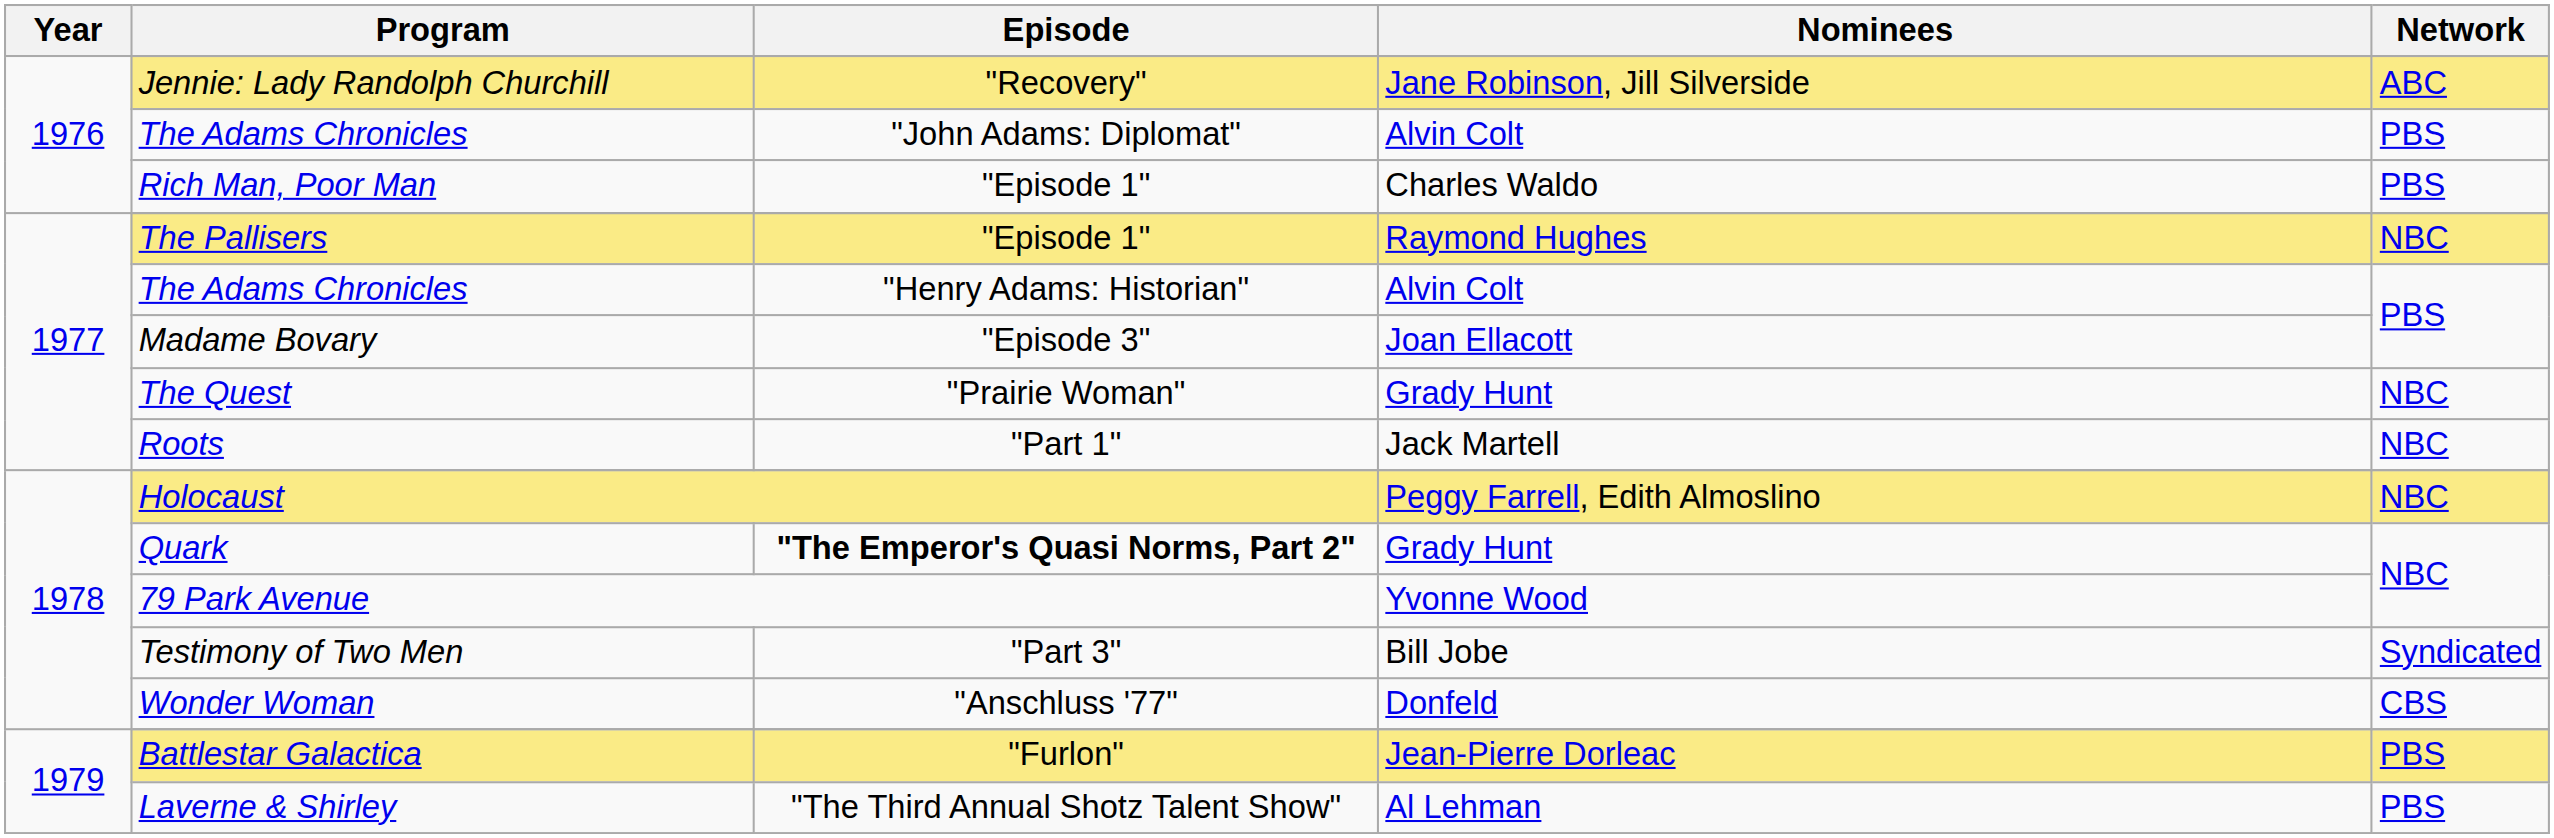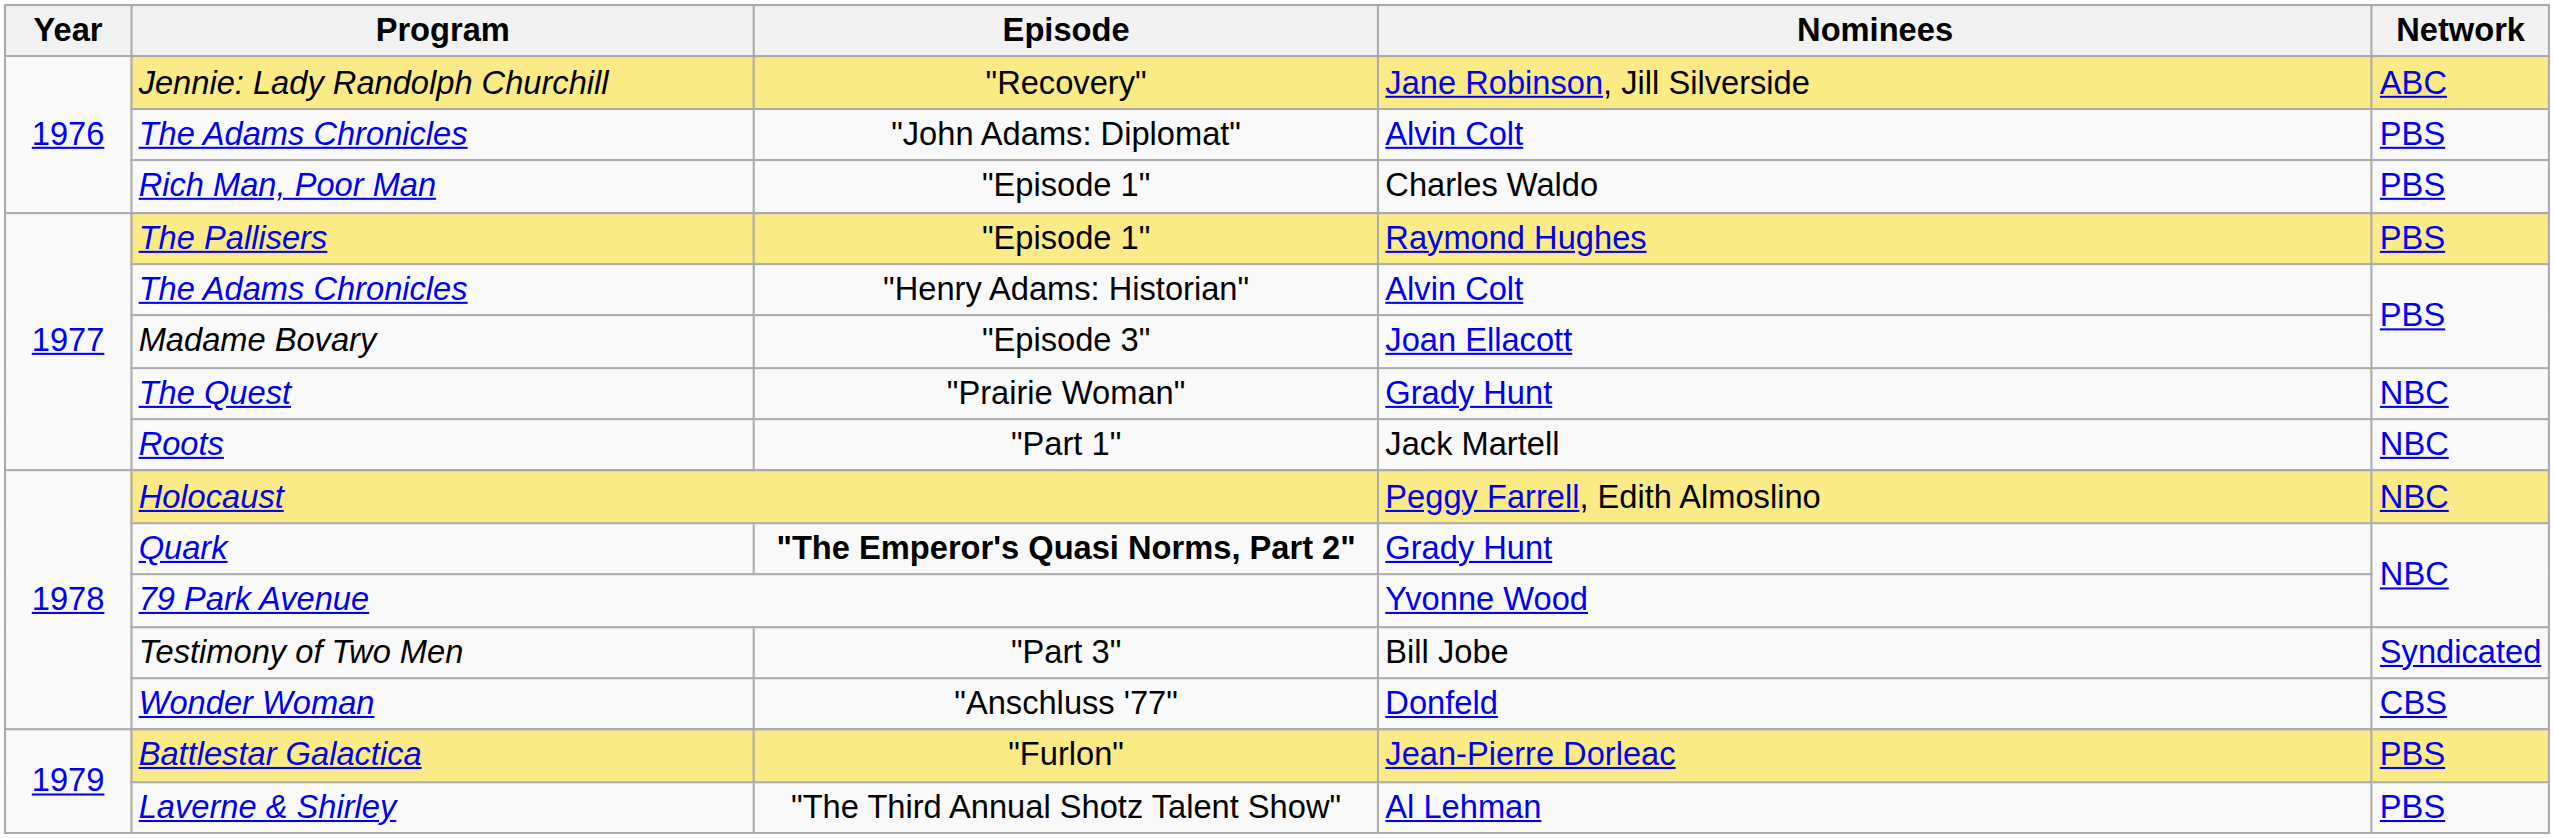(2414, 237) NBC -> (2412, 237) PBS
